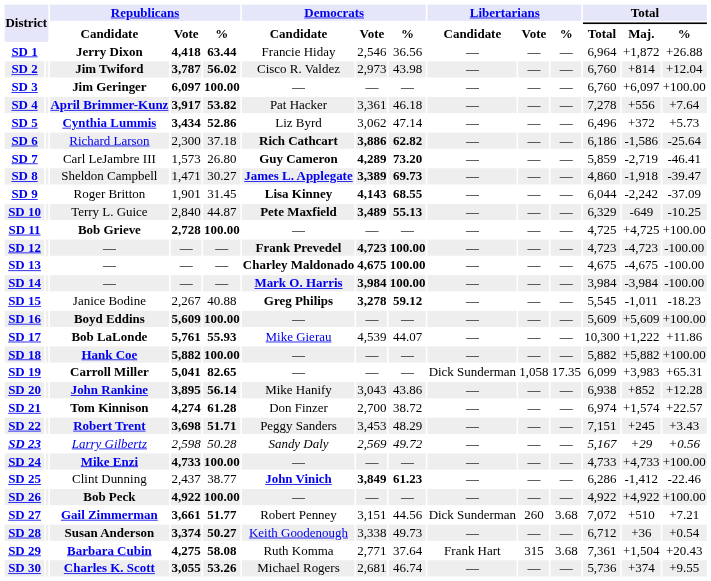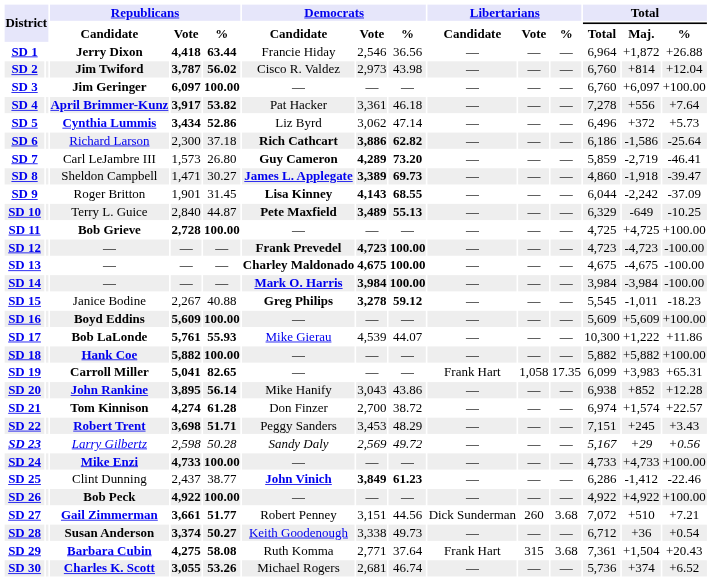(472, 372) Dick Sunderman -> (472, 372) Frank Hart
(684, 568) +9.55 -> (684, 568) +6.52
